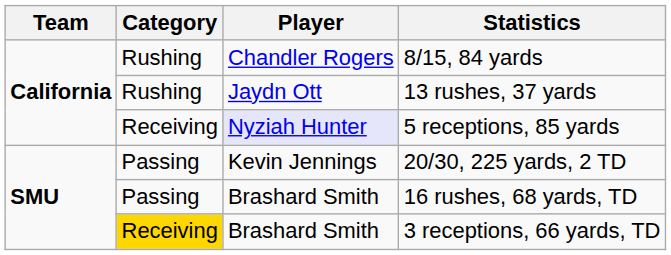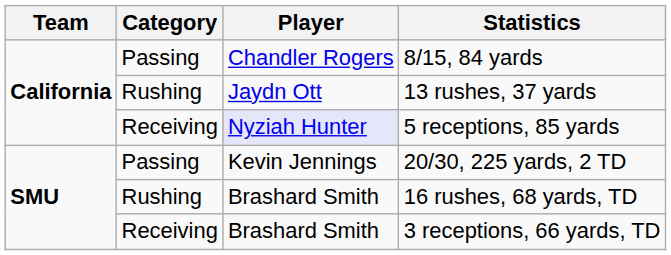(162, 57) Rushing -> (161, 57) Passing
(161, 196) Passing -> (162, 196) Rushing
(170, 231) gold background -> (170, 231) no background
